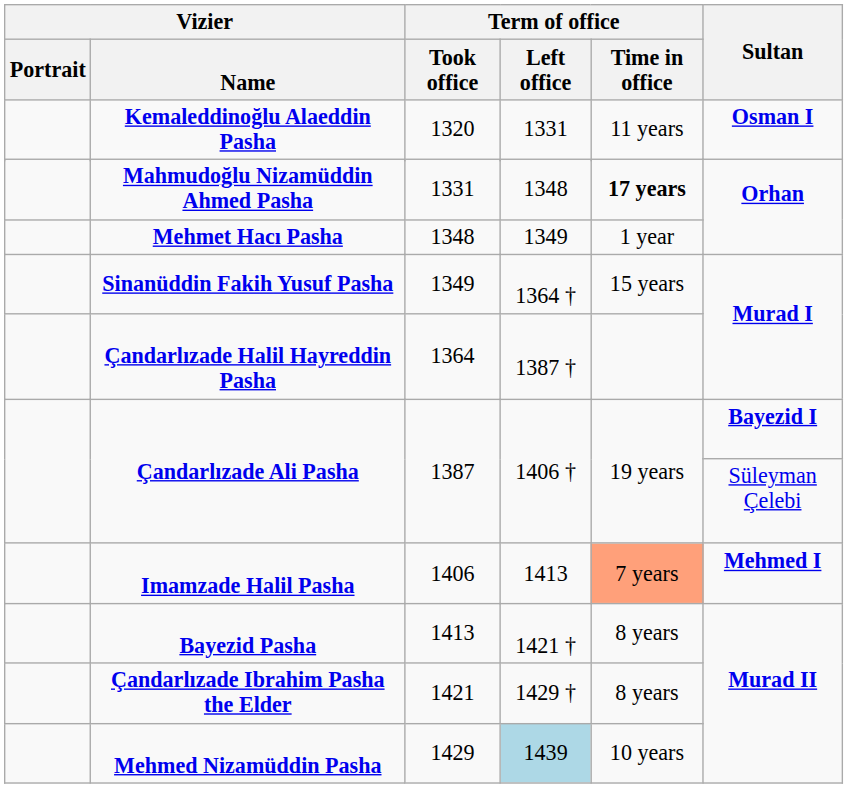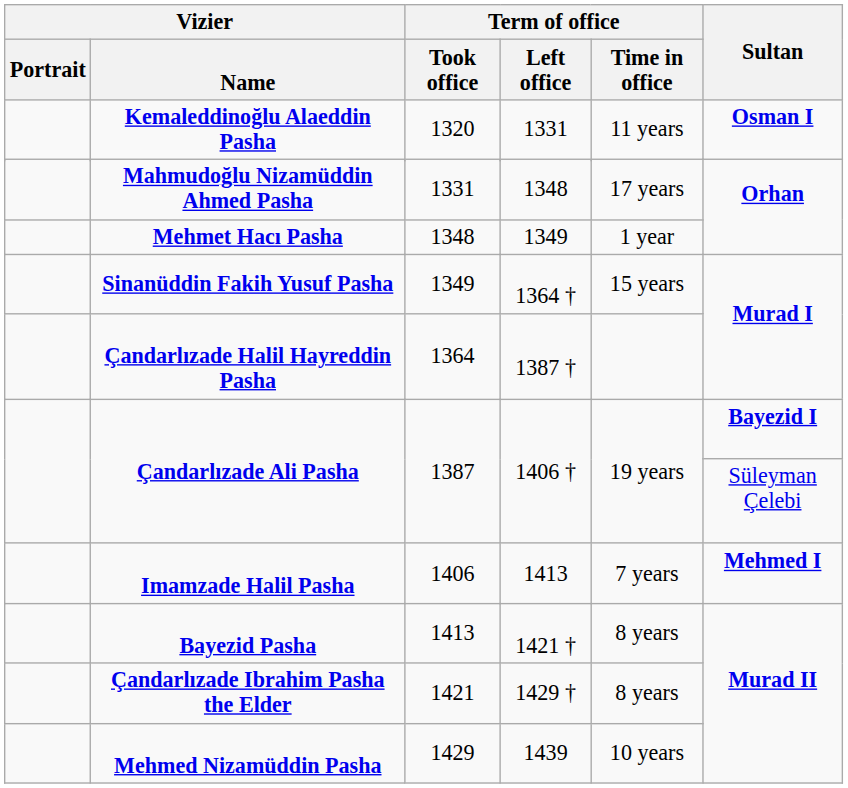(647, 189) bold -> (647, 189) normal
(647, 573) lightsalmon background -> (647, 573) no background
(546, 752) lightblue background -> (546, 752) no background
